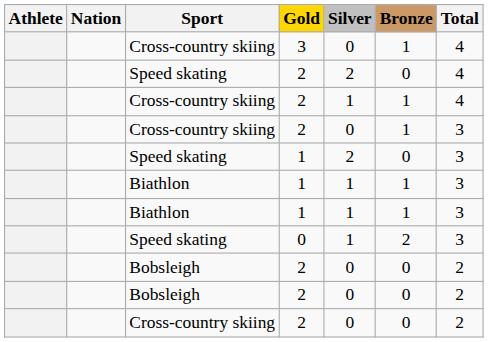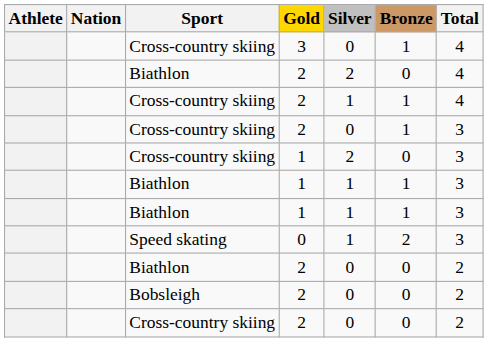(178, 73) Speed skating -> (159, 73) Biathlon
(178, 156) Speed skating -> (202, 156) Cross-country skiing
(165, 267) Bobsleigh -> (159, 267) Biathlon
